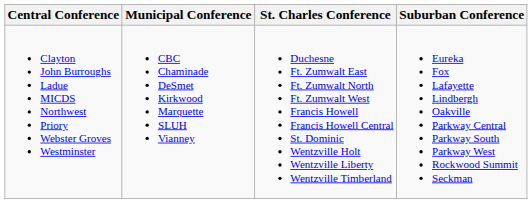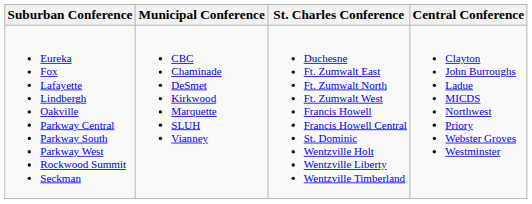columns swapped: (63, 15) <-> (462, 15)
